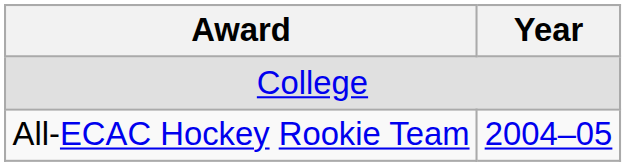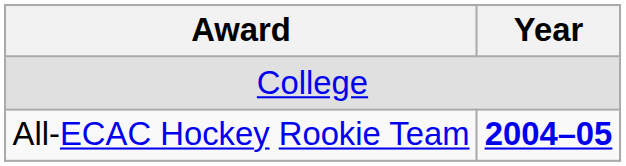(549, 134) normal -> (549, 134) bold
